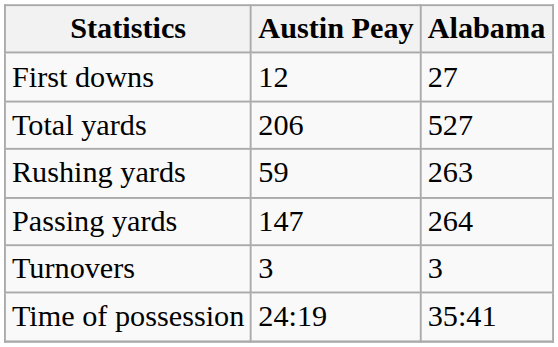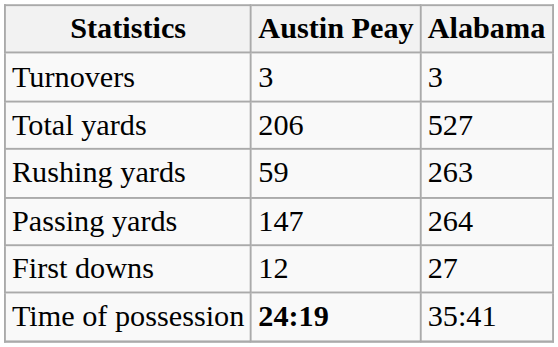rows swapped: (83, 76) <-> (74, 268)
(293, 316) normal -> (294, 316) bold
